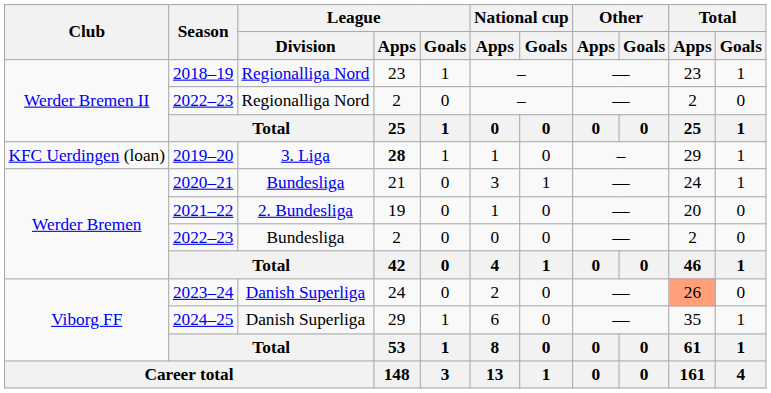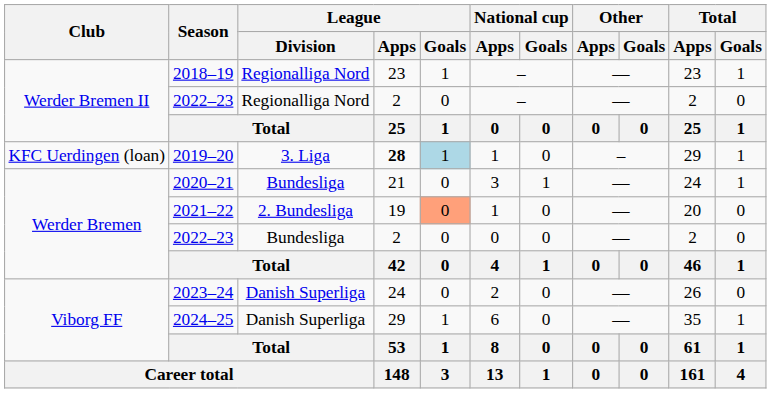(445, 155) no background -> (445, 155) lightblue background
(445, 210) no background -> (445, 210) lightsalmon background
(692, 292) lightsalmon background -> (692, 292) no background
